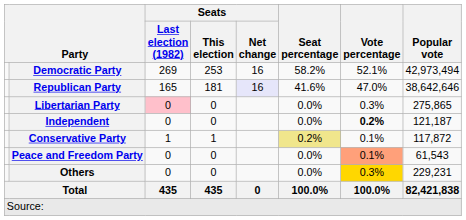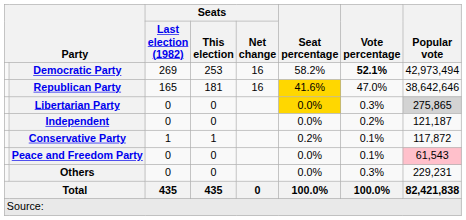(372, 71) normal -> (372, 71) bold
(257, 88) lavender background -> (257, 88) no background
(310, 88) no background -> (310, 88) gold background
(168, 105) pink background -> (168, 105) no background
(310, 105) no background -> (310, 105) gold background
(432, 105) no background -> (432, 105) lightgrey background
(372, 122) bold -> (372, 122) normal
(310, 139) khaki background -> (310, 139) no background
(372, 156) lightsalmon background -> (372, 156) no background
(432, 156) no background -> (432, 156) pink background
(372, 173) gold background -> (372, 173) no background
